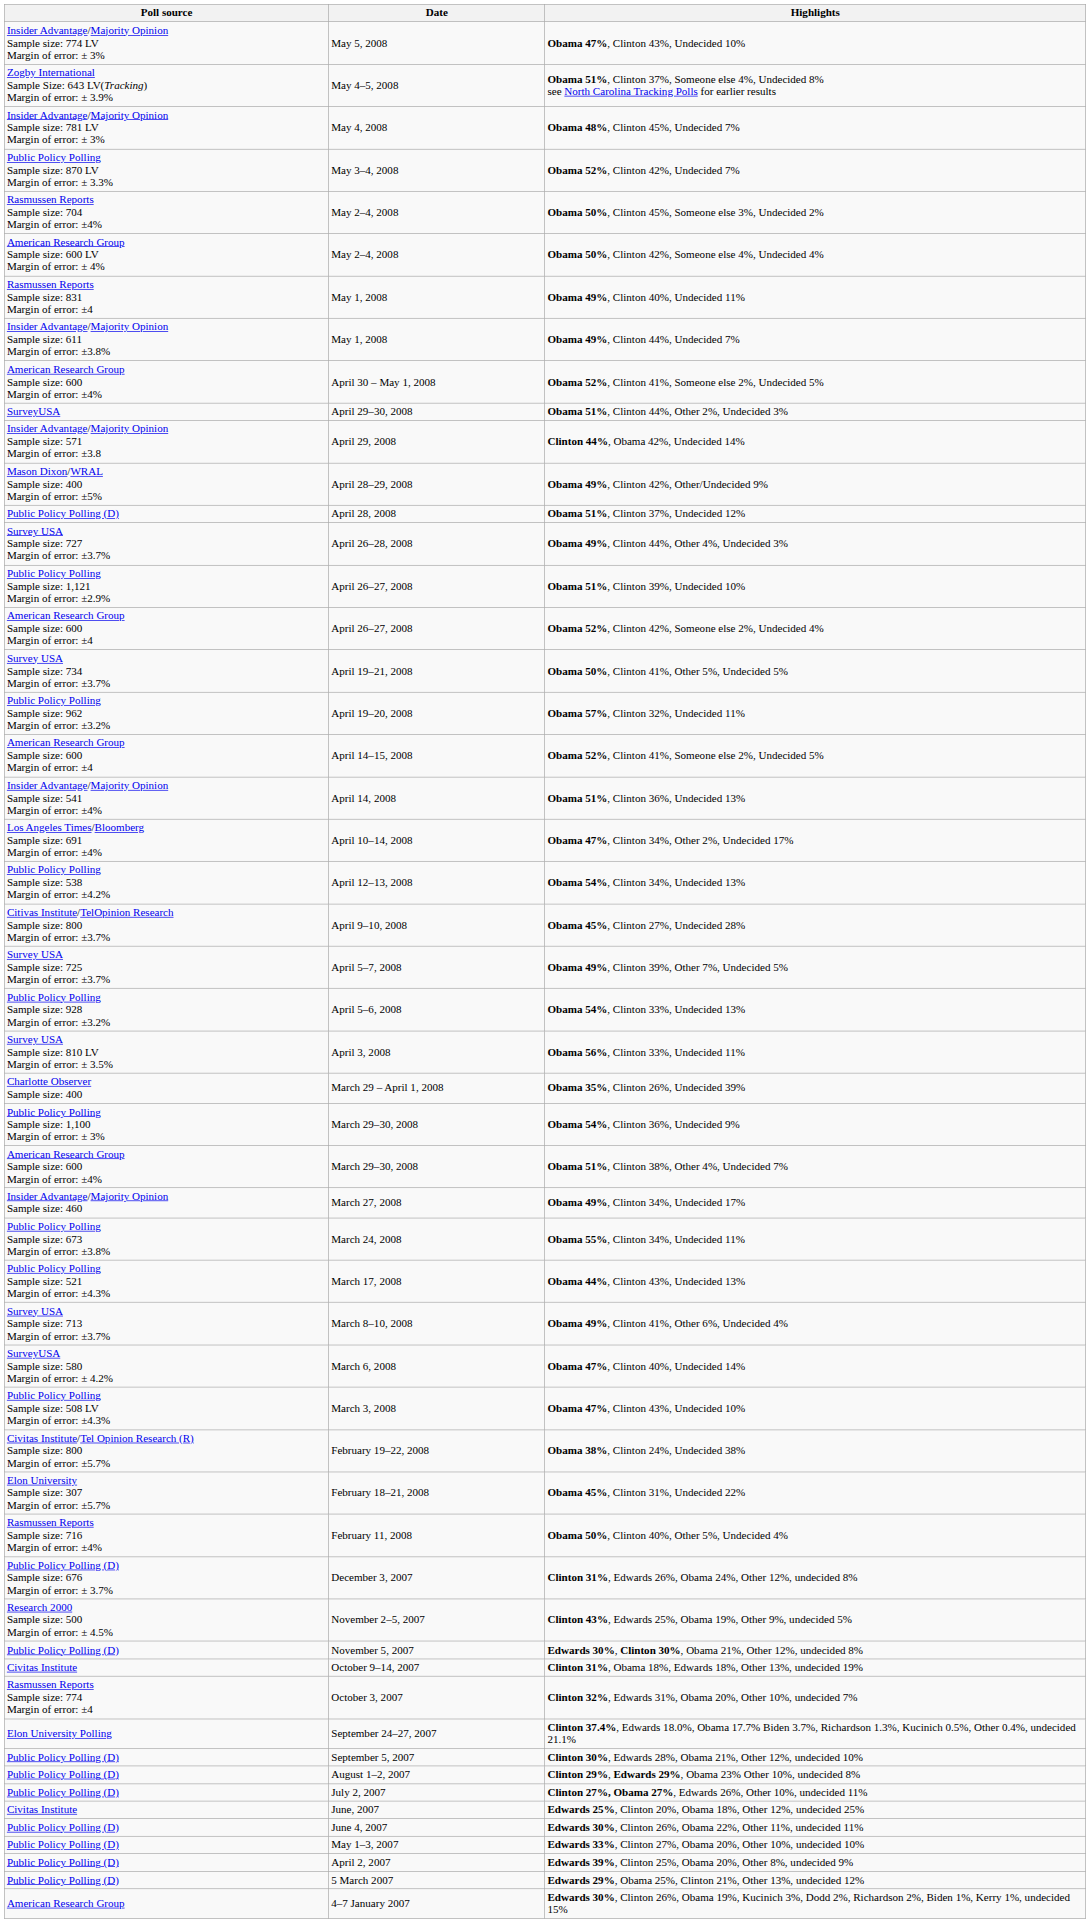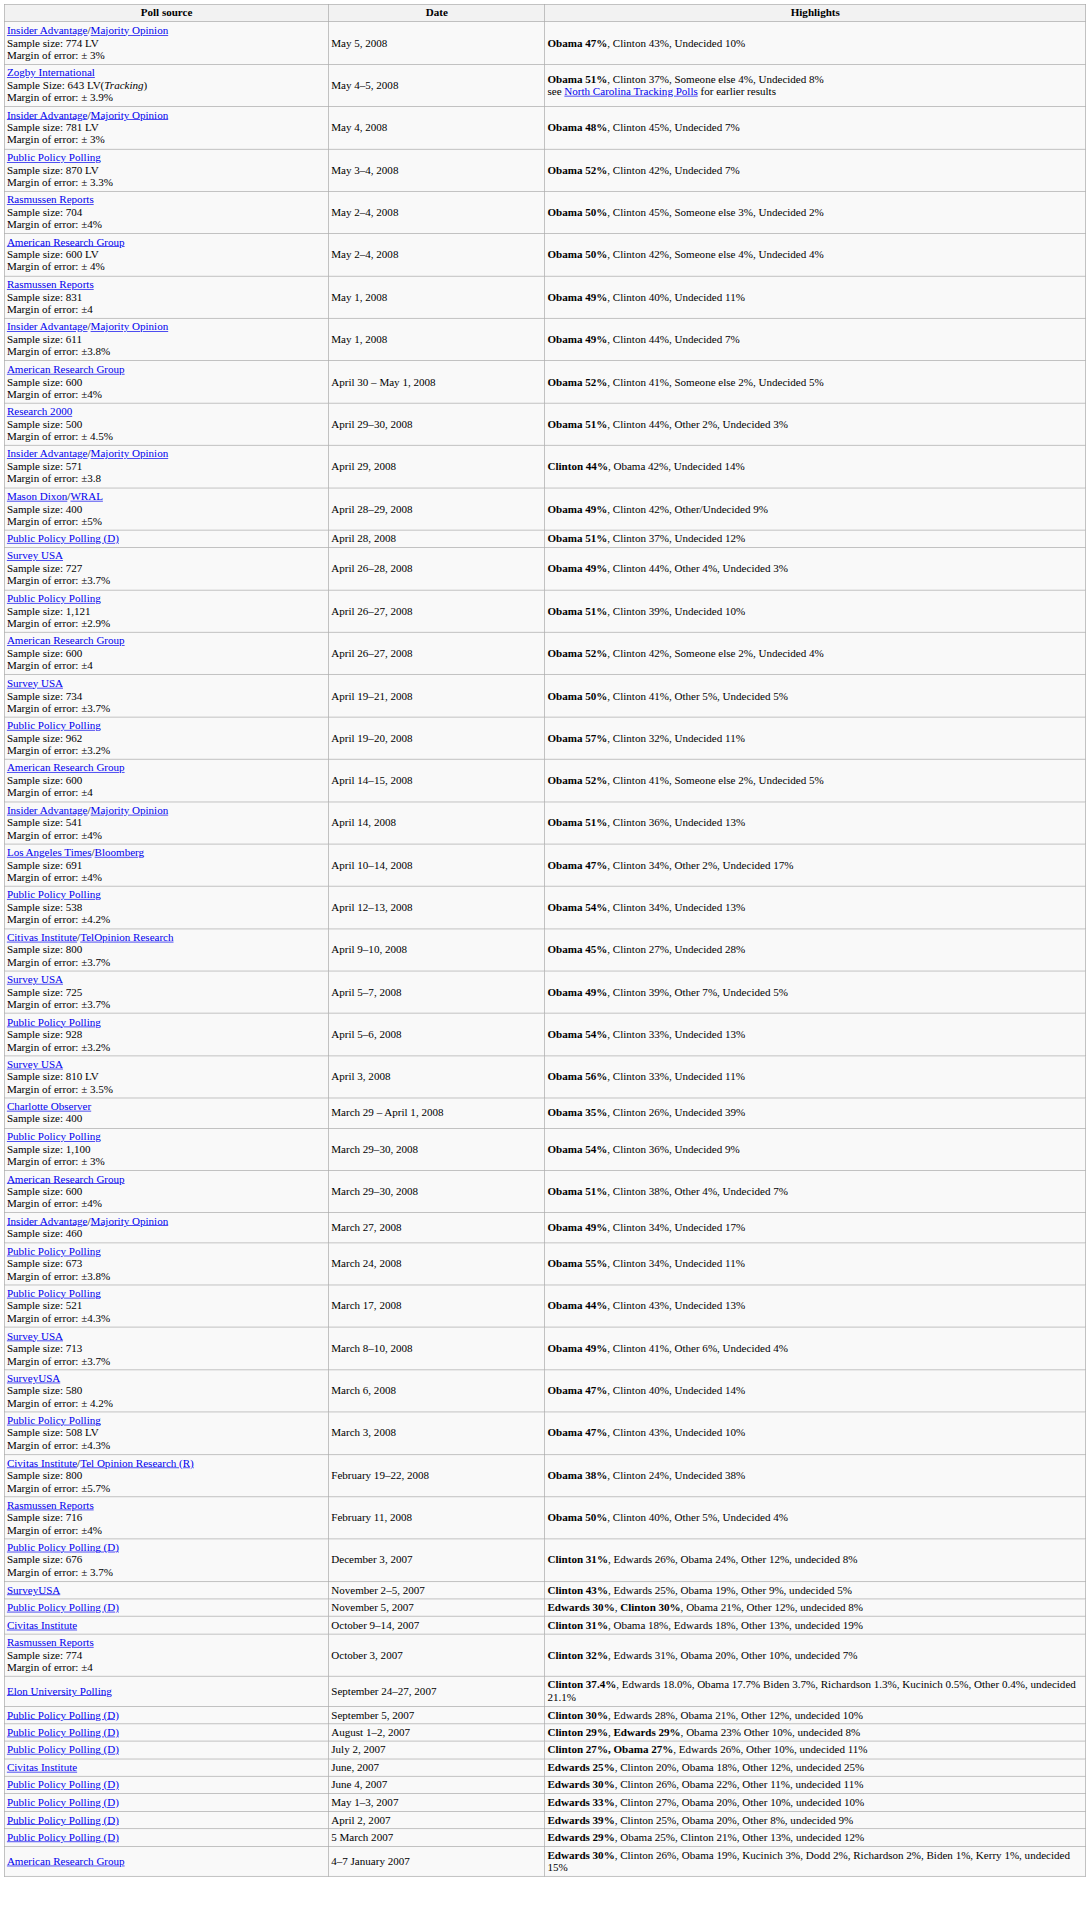(34, 411) SurveyUSA -> (60, 424) Research 2000 Sample size: 500 Margin of error: ± 4.5%
- row: (380, 1493)
(60, 1620) Research 2000 Sample size: 500 Margin of error: ± 4.5% -> (34, 1590) SurveyUSA
